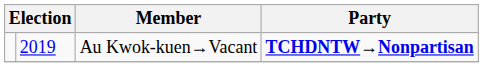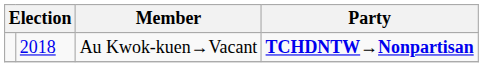(38, 47) 2019 -> (38, 47) 2018
